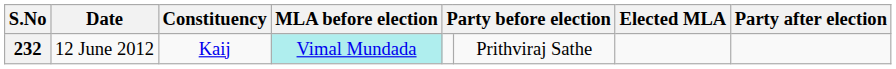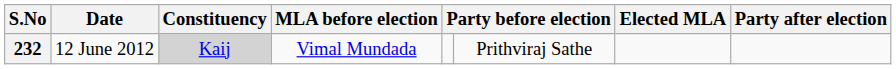(215, 48) no background -> (215, 48) lightgrey background
(357, 48) paleturquoise background -> (357, 48) no background
